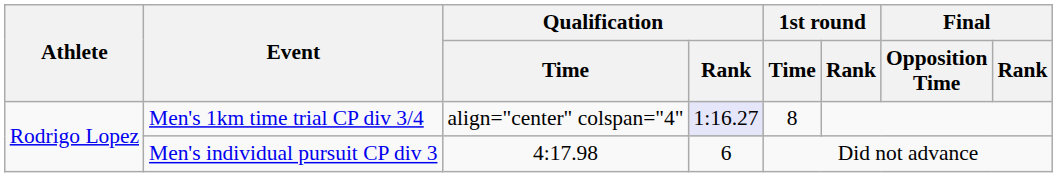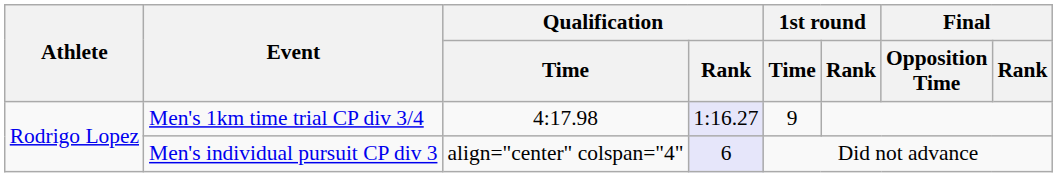(566, 118) align="center" colspan="4" -> (566, 118) 4:17.98
(792, 118) 8 -> (792, 118) 9
(566, 154) 4:17.98 -> (566, 154) align="center" colspan="4"
(726, 154) no background -> (726, 154) lavender background
